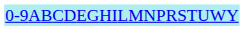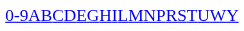(122, 15) paleturquoise background -> (122, 15) no background
